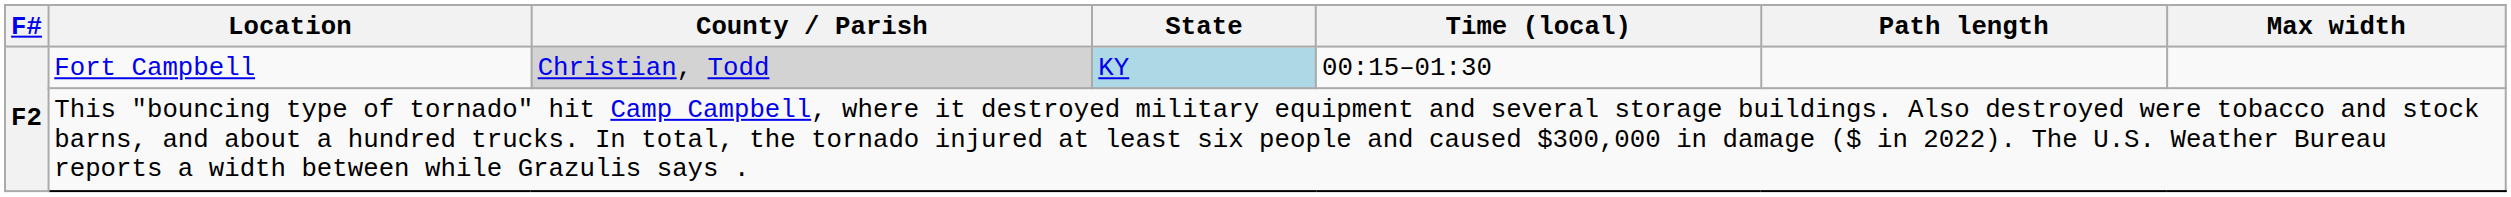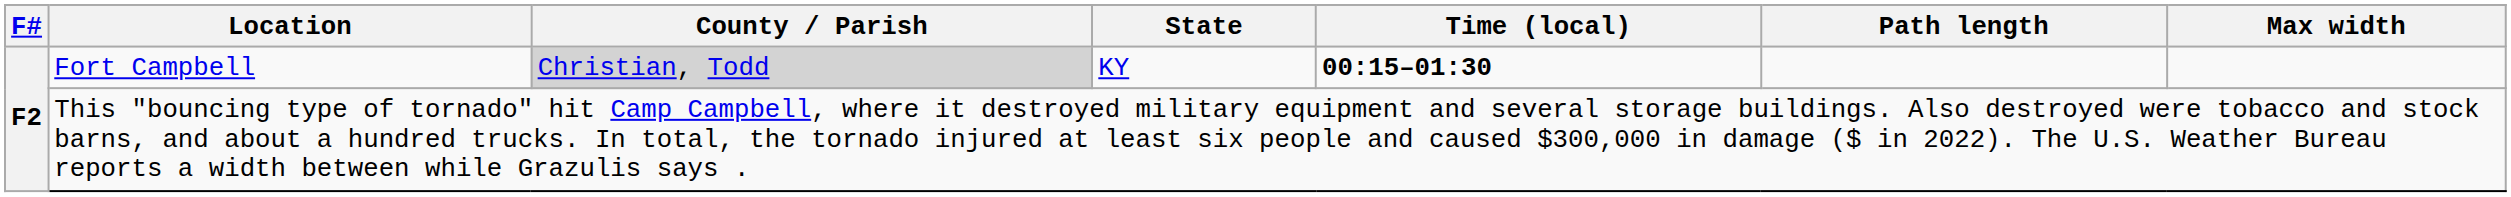(1114, 68) lightblue background -> (1114, 68) no background
(1407, 68) normal -> (1407, 68) bold
